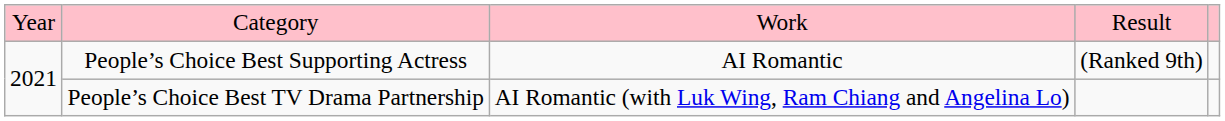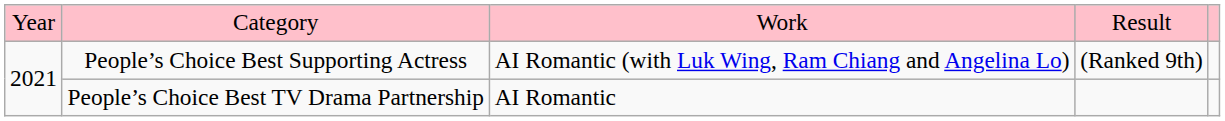(782, 60) AI Romantic -> (782, 60) AI Romantic (with Luk Wing, Ram Chiang and Angelina Lo)
(782, 97) AI Romantic (with Luk Wing, Ram Chiang and Angelina Lo) -> (555, 97) AI Romantic
